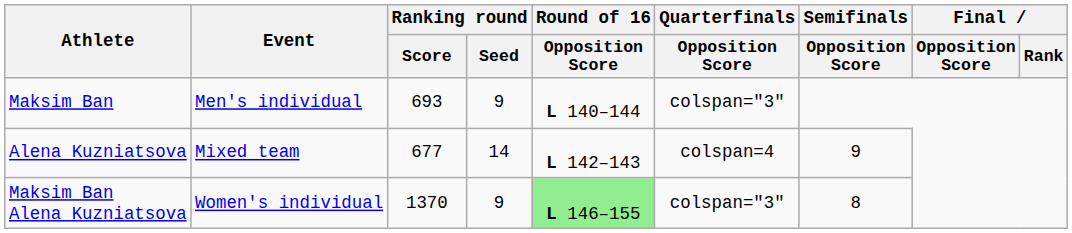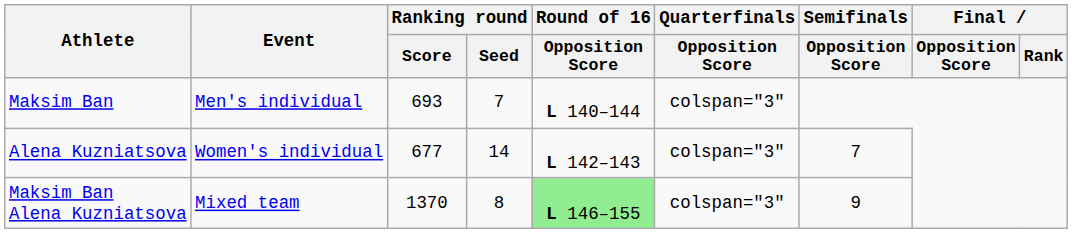(499, 103) 9 -> (499, 103) 7
(247, 153) Mixed team -> (289, 153) Women's individual
(727, 153) colspan=4 -> (727, 153) colspan="3"
(856, 153) 9 -> (856, 153) 7
(289, 203) Women's individual -> (247, 203) Mixed team
(499, 203) 9 -> (499, 203) 8
(856, 203) 8 -> (856, 203) 9
